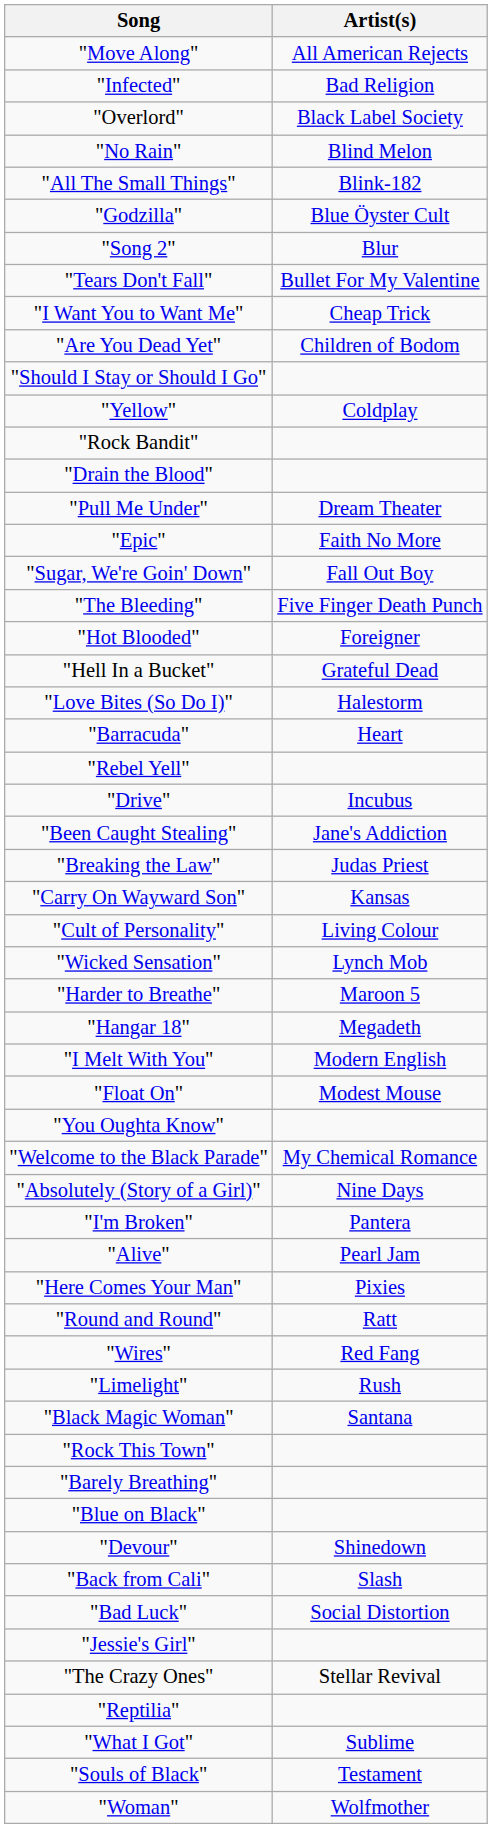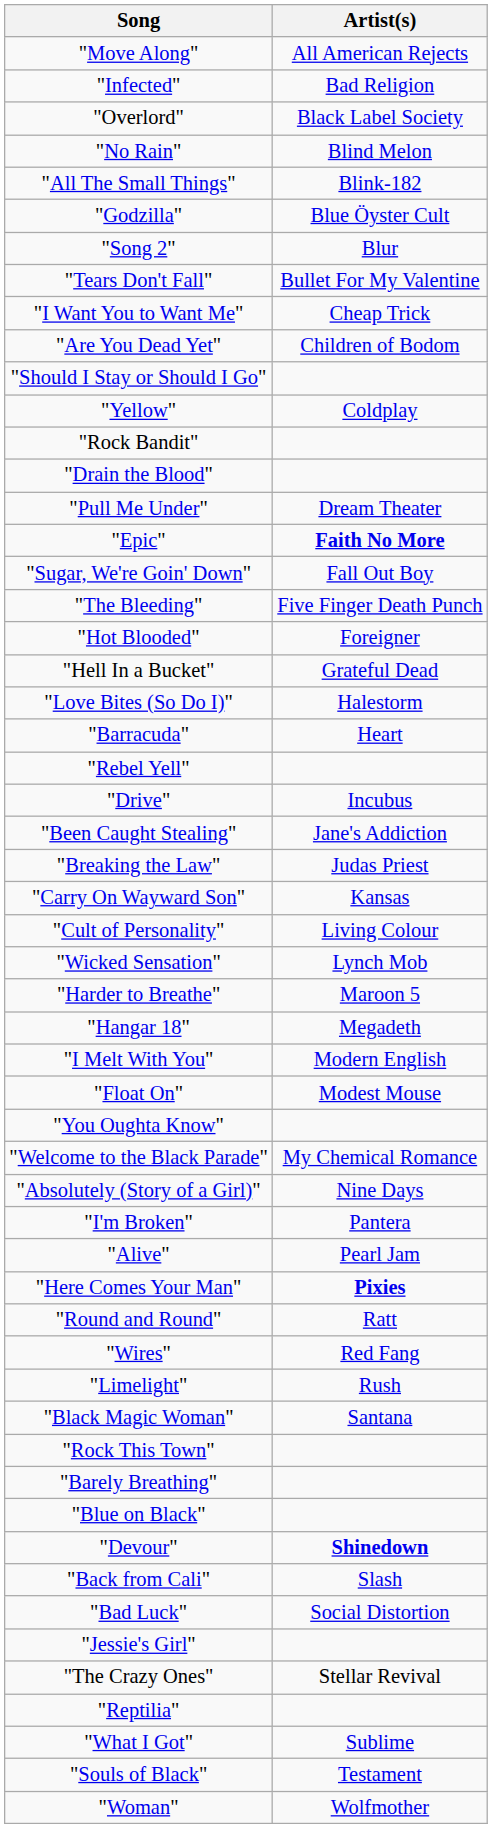(380, 540) normal -> (380, 540) bold
(380, 1287) normal -> (380, 1287) bold
(380, 1547) normal -> (380, 1547) bold
